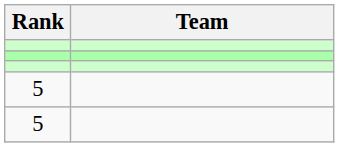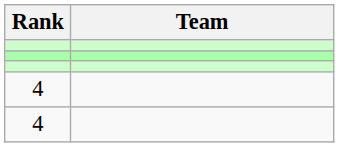(38, 88) 5 -> (38, 88) 4
(38, 124) 5 -> (38, 124) 4
